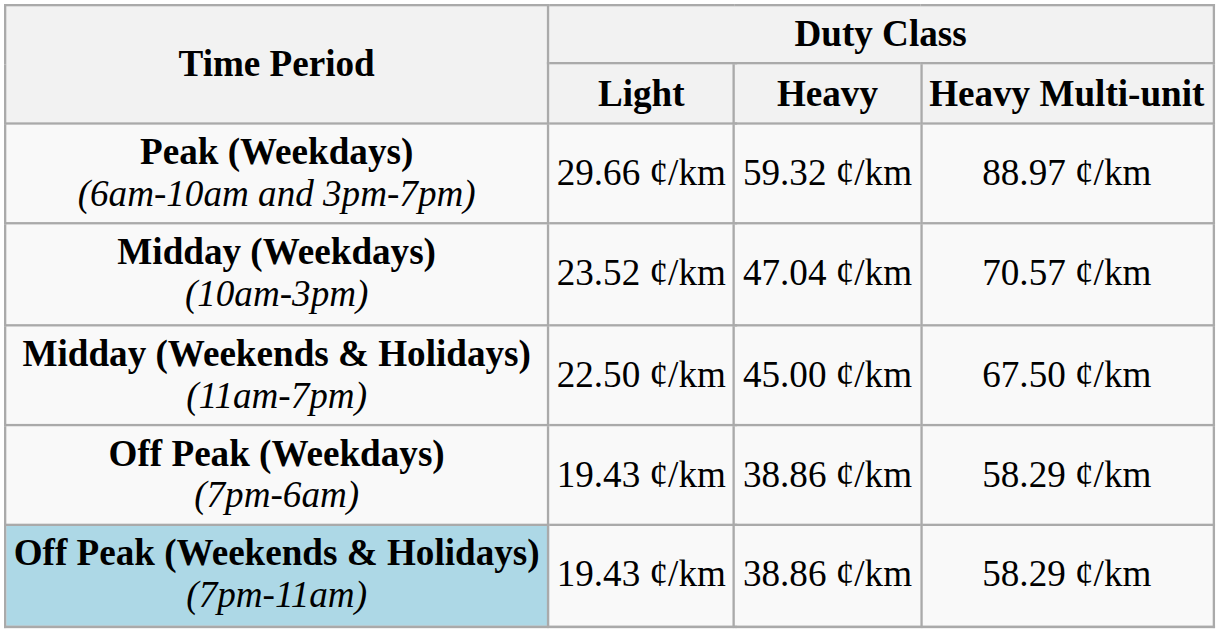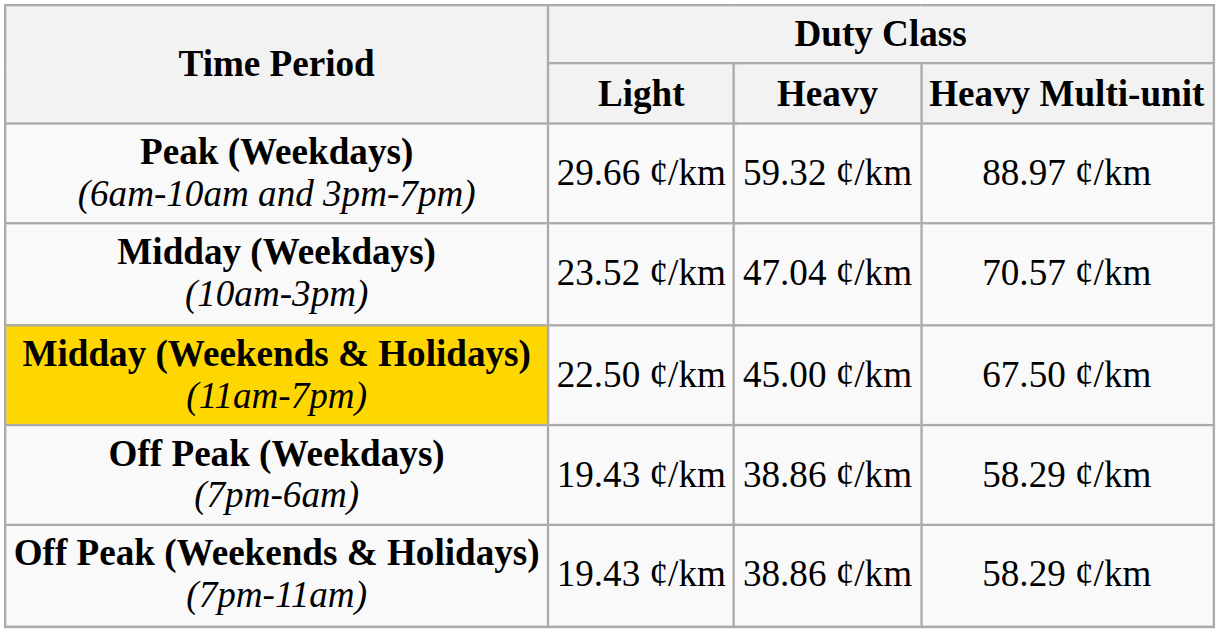(277, 373) no background -> (277, 373) gold background
(277, 575) lightblue background -> (277, 575) no background
